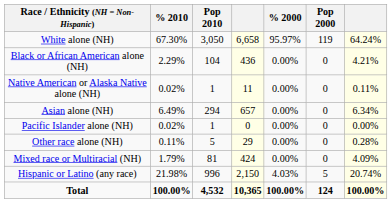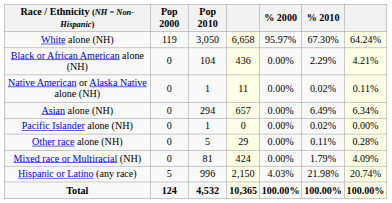columns swapped: (325, 18) <-> (172, 18)
